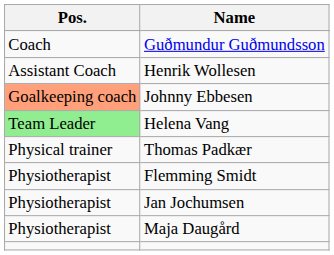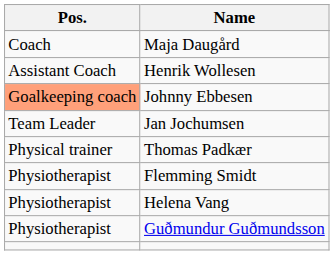(234, 44) Guðmundur Guðmundsson -> (192, 44) Maja Daugård
(52, 123) lightgreen background -> (52, 123) no background
(187, 123) Helena Vang -> (194, 123) Jan Jochumsen
(194, 202) Jan Jochumsen -> (187, 202) Helena Vang
(192, 228) Maja Daugård -> (234, 228) Guðmundur Guðmundsson
